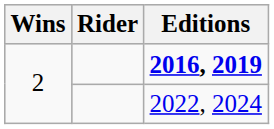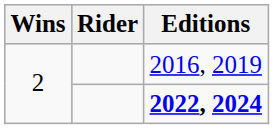(206, 63) bold -> (206, 63) normal
(206, 103) normal -> (206, 103) bold
